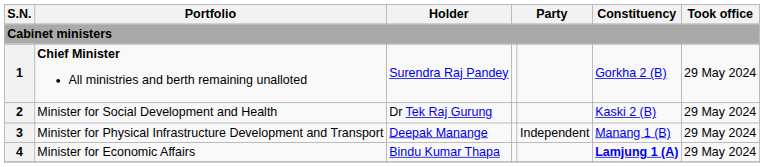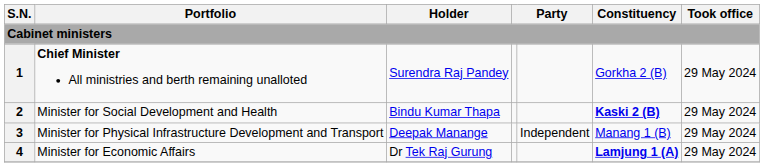(441, 112) Dr Tek Raj Gurung -> (445, 112) Bindu Kumar Thapa
(626, 112) normal -> (627, 112) bold
(445, 152) Bindu Kumar Thapa -> (441, 152) Dr Tek Raj Gurung
